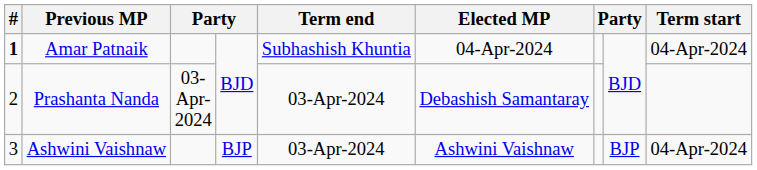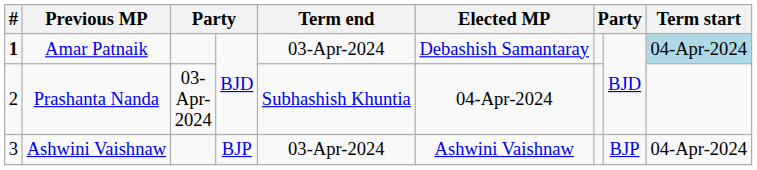(336, 48) Subhashish Khuntia -> (336, 48) 03-Apr-2024
(504, 48) 04-Apr-2024 -> (504, 48) Debashish Samantaray
(699, 48) no background -> (699, 48) lightblue background
(336, 98) 03-Apr-2024 -> (336, 98) Subhashish Khuntia
(504, 98) Debashish Samantaray -> (504, 98) 04-Apr-2024
